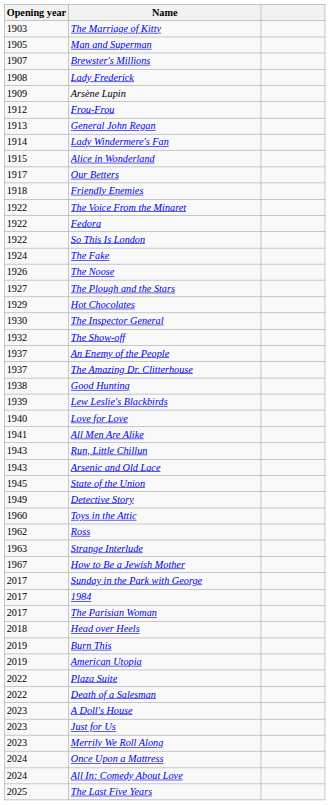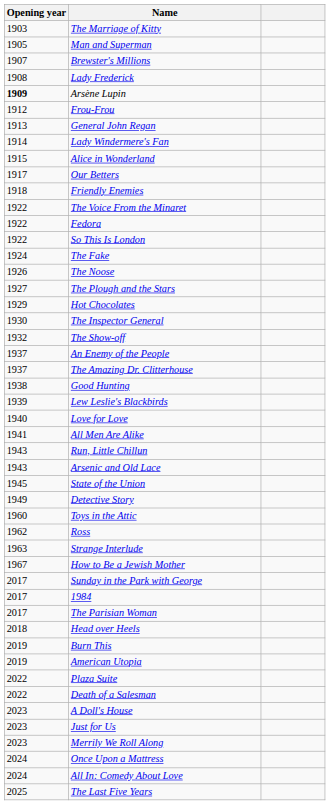(17, 93) normal -> (17, 93) bold
